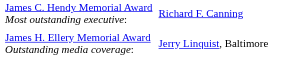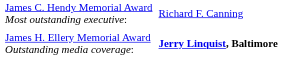(213, 44) normal -> (218, 44) bold
